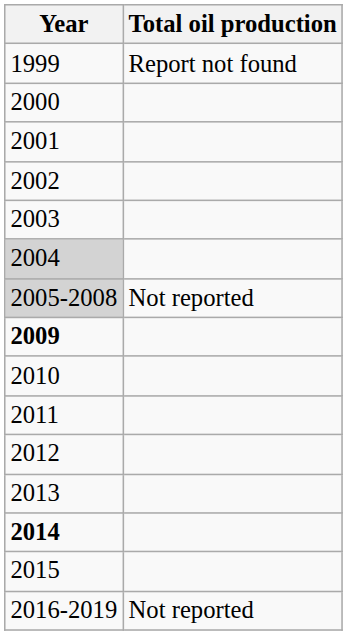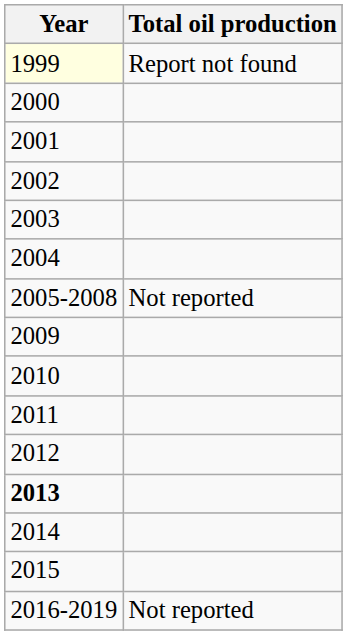(35, 63) no background -> (35, 63) lightyellow background
(35, 258) lightgrey background -> (35, 258) no background
(64, 297) lightgrey background -> (64, 297) no background
(35, 336) bold -> (35, 336) normal
(35, 492) normal -> (35, 492) bold
(35, 532) bold -> (35, 532) normal
